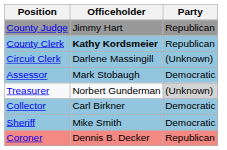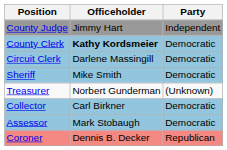(190, 28) Republican -> (193, 28) Independent
(190, 43) Republican -> (190, 43) Democratic
(189, 59) (Unknown) -> (190, 59) Democratic
rows swapped: (21, 122) <-> (27, 75)
(189, 91) lightgrey background -> (189, 91) no background
